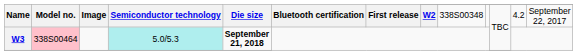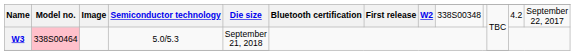(166, 38) paleturquoise background -> (166, 38) no background
(247, 38) bold -> (246, 38) normal
